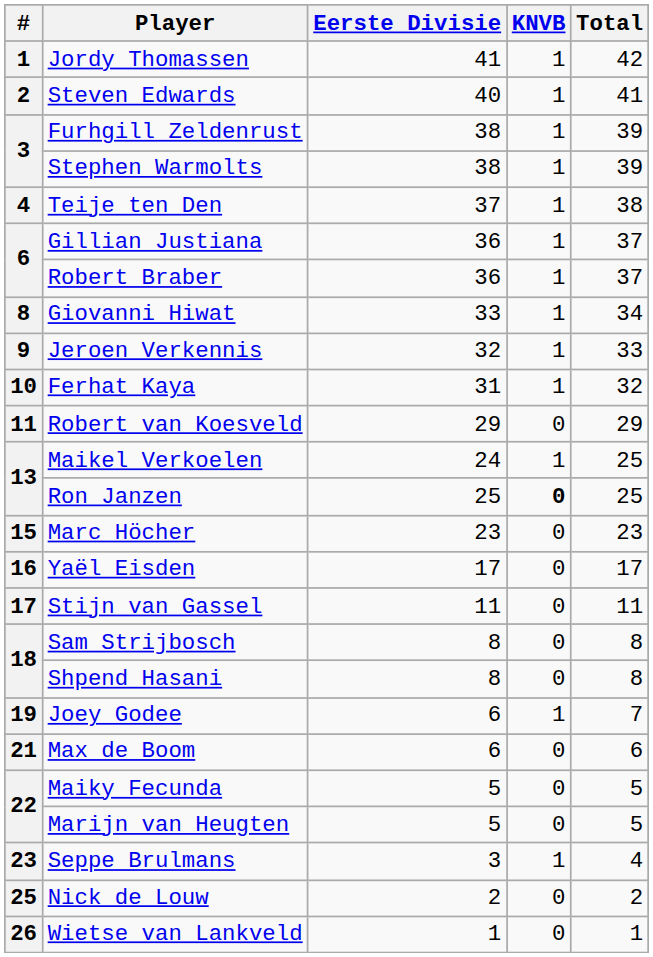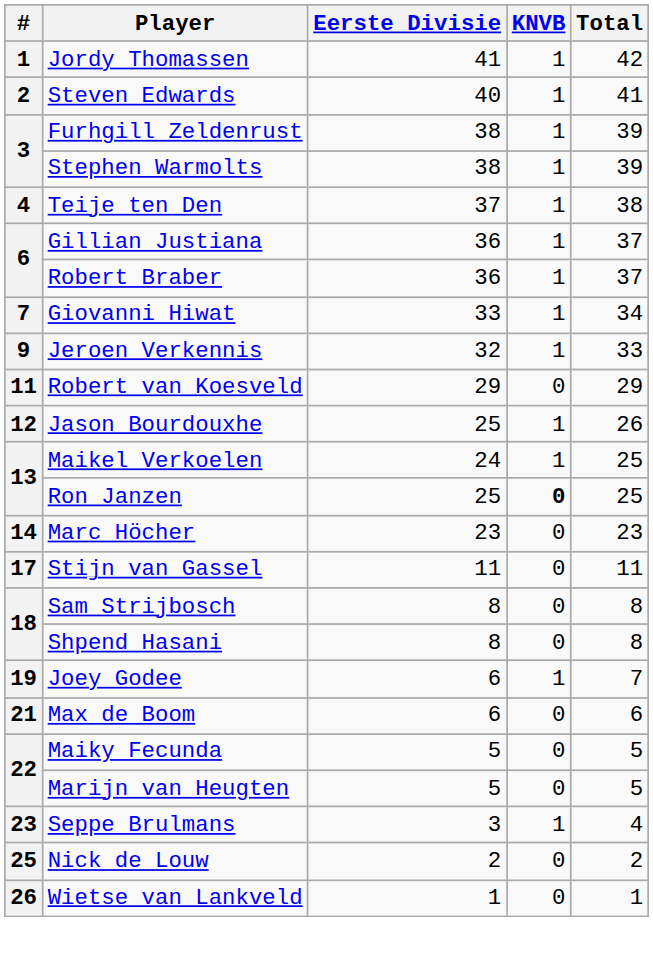(24, 315) 8 -> (24, 315) 7
- row: (121, 388)
+ row: (155, 424)
(24, 533) 15 -> (24, 533) 14
- row: (121, 570)
